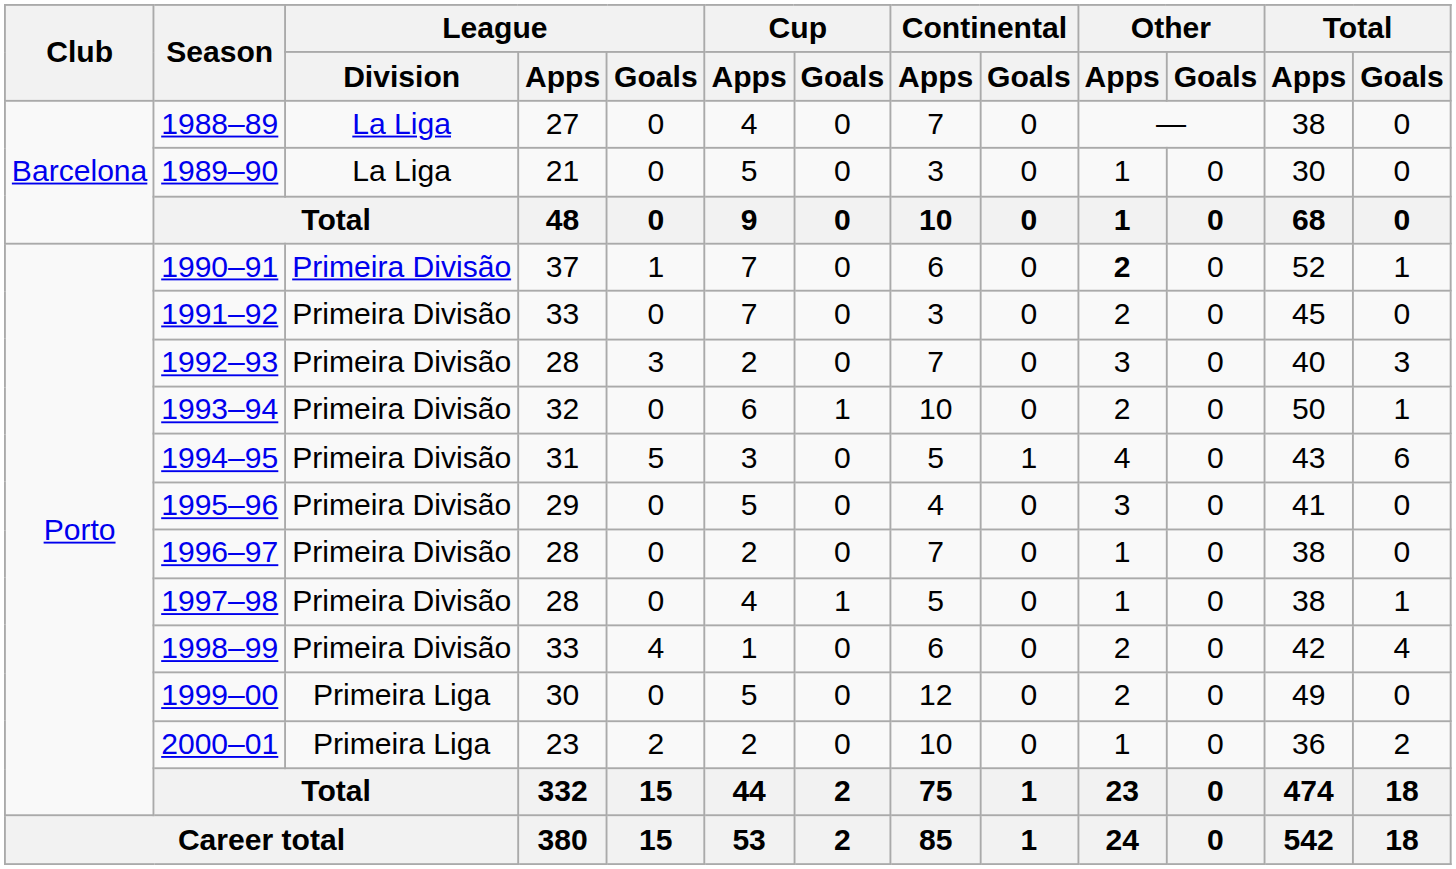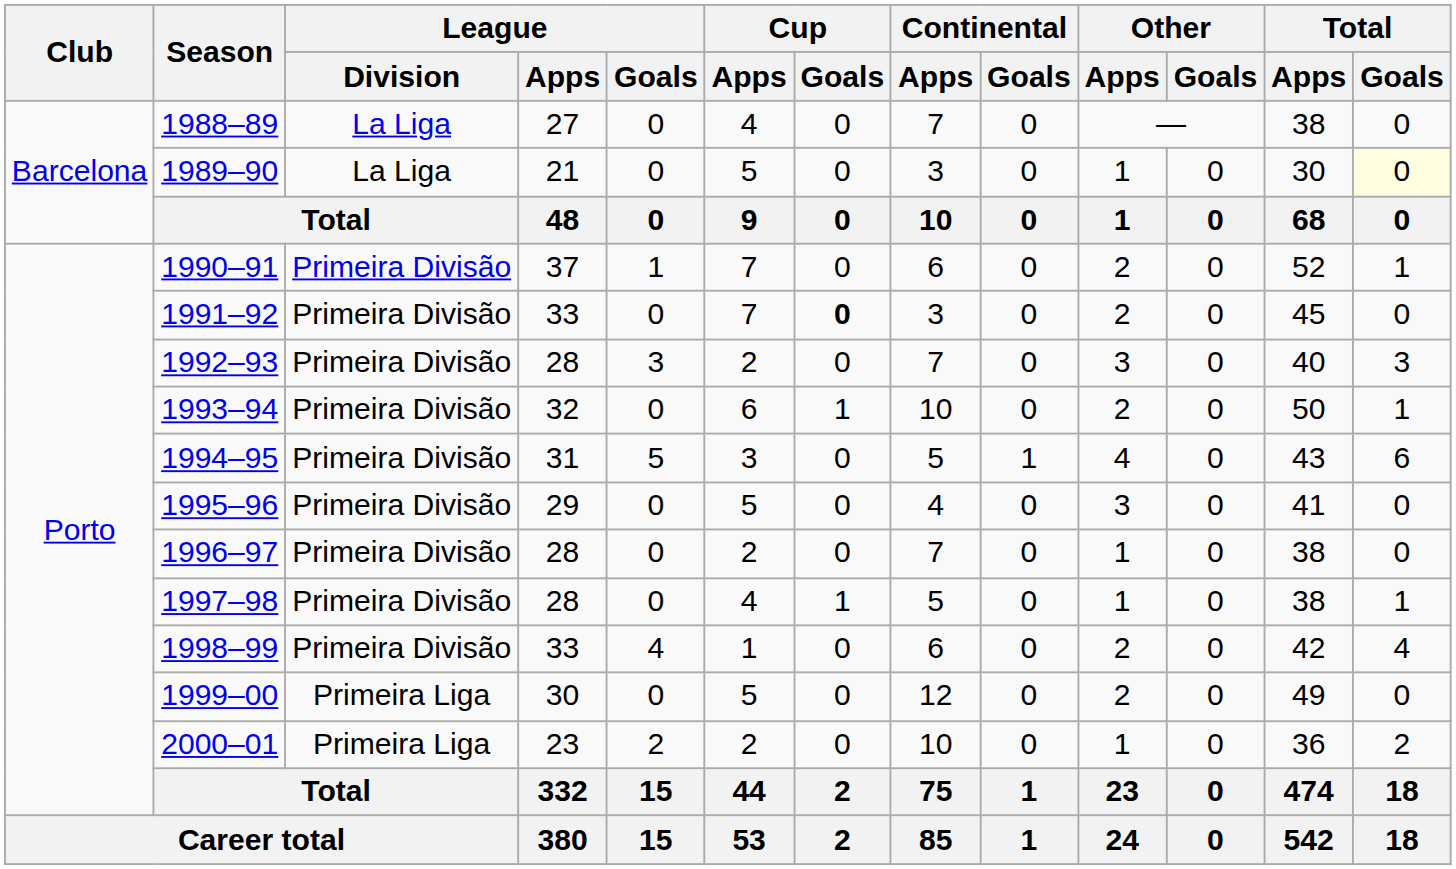(1402, 171) no background -> (1402, 171) lightyellow background
(1122, 266) bold -> (1122, 266) normal
(842, 314) normal -> (842, 314) bold
